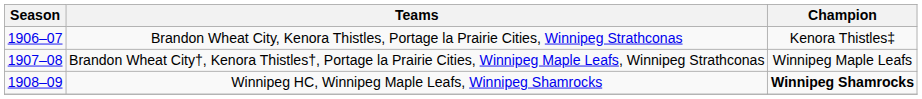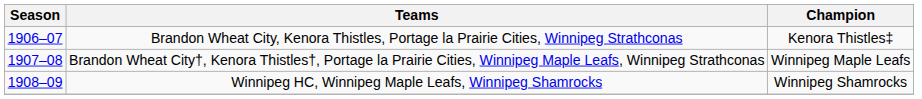(843, 82) bold -> (841, 82) normal
